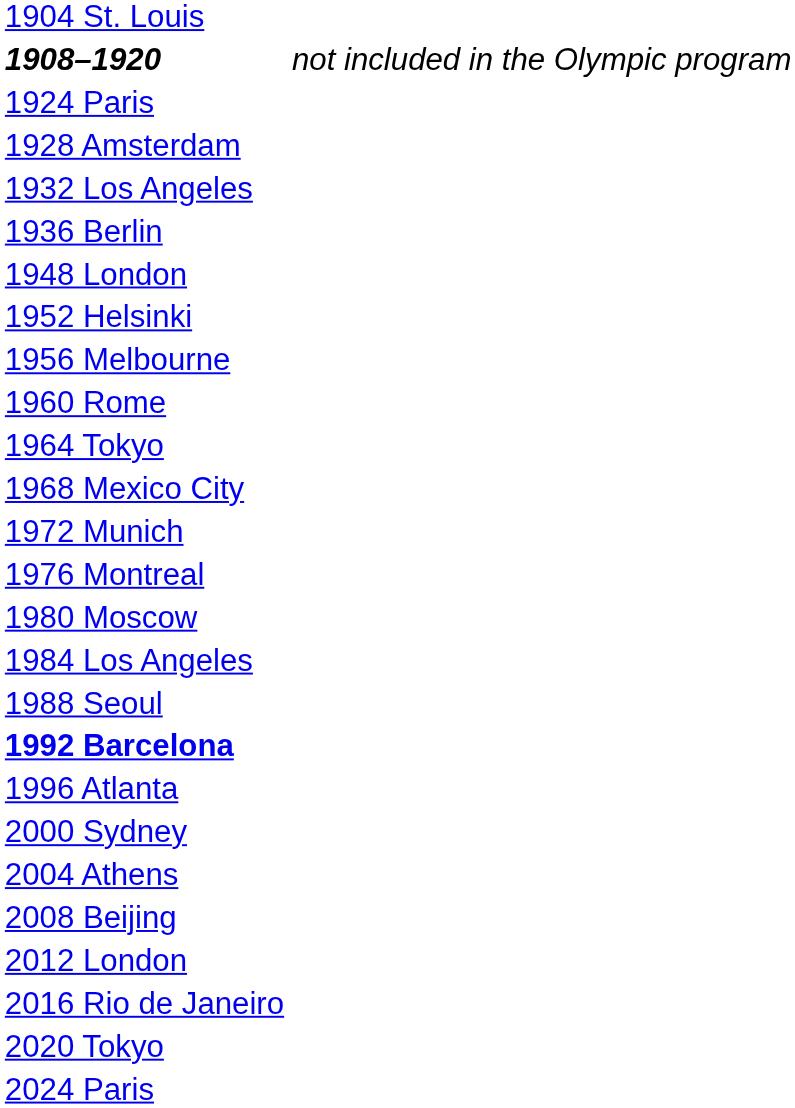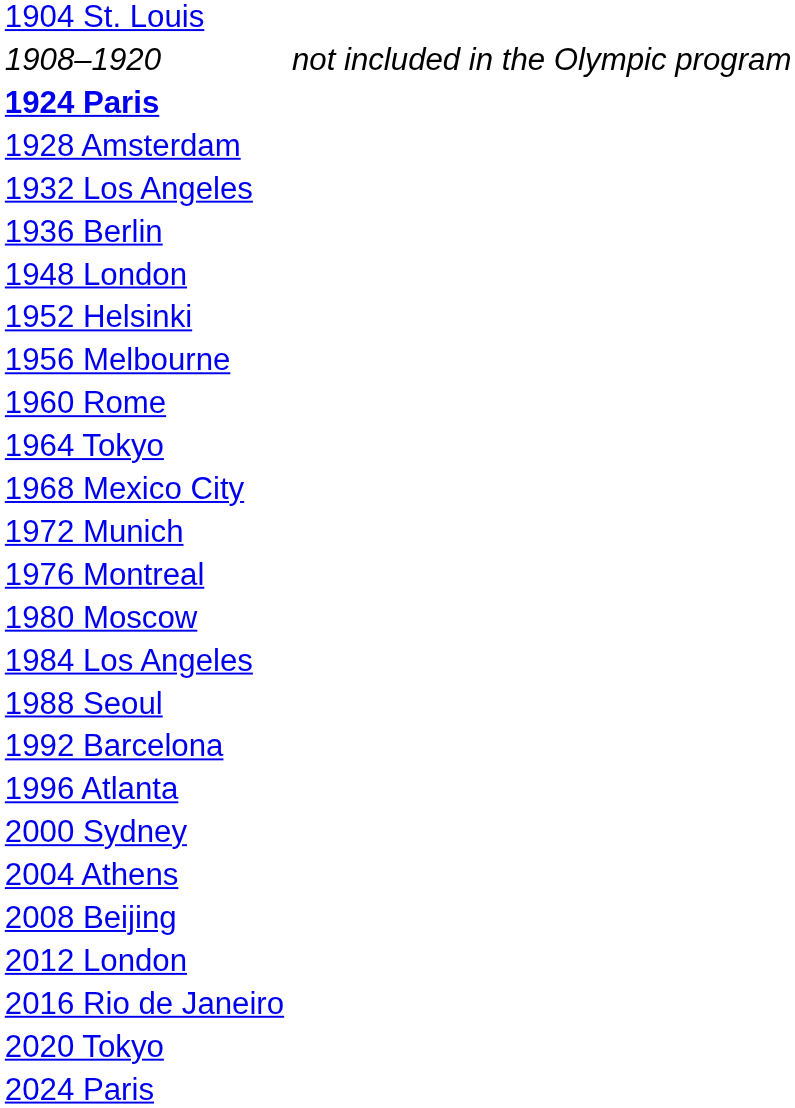(83, 59) bold -> (83, 59) normal
(79, 102) normal -> (82, 102) bold
(119, 746) bold -> (114, 746) normal
